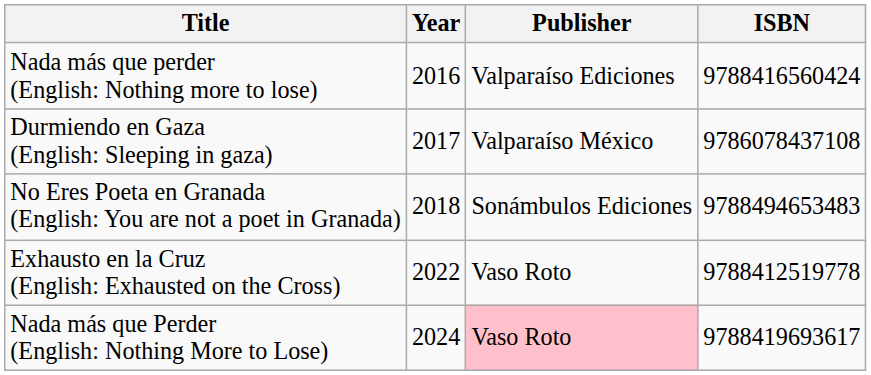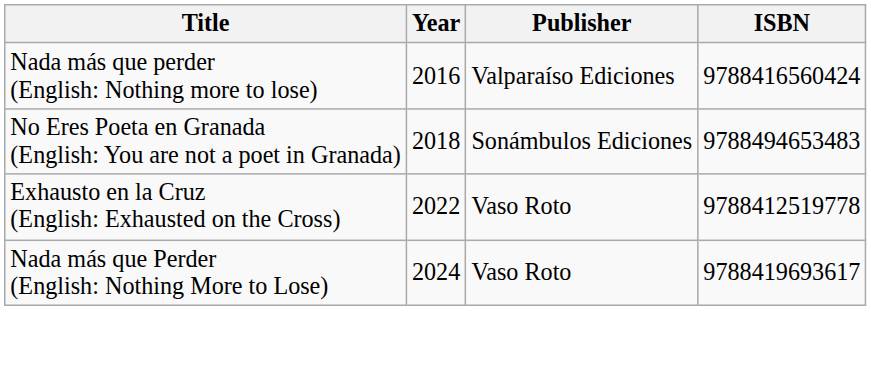- row: (141, 141)
(521, 337) pink background -> (521, 272) no background
